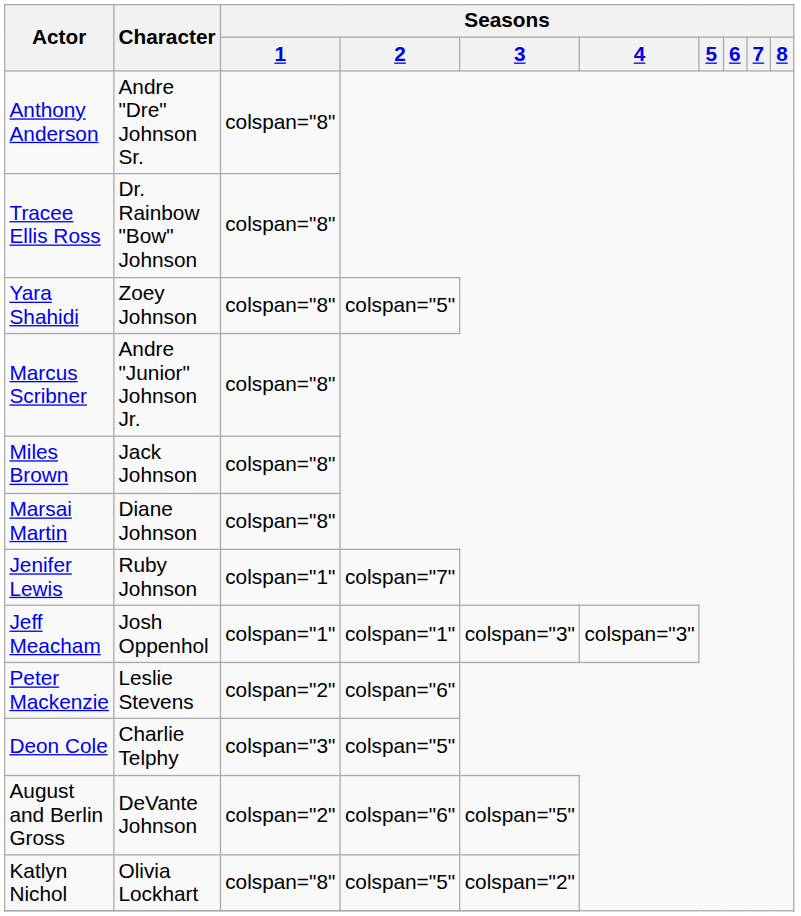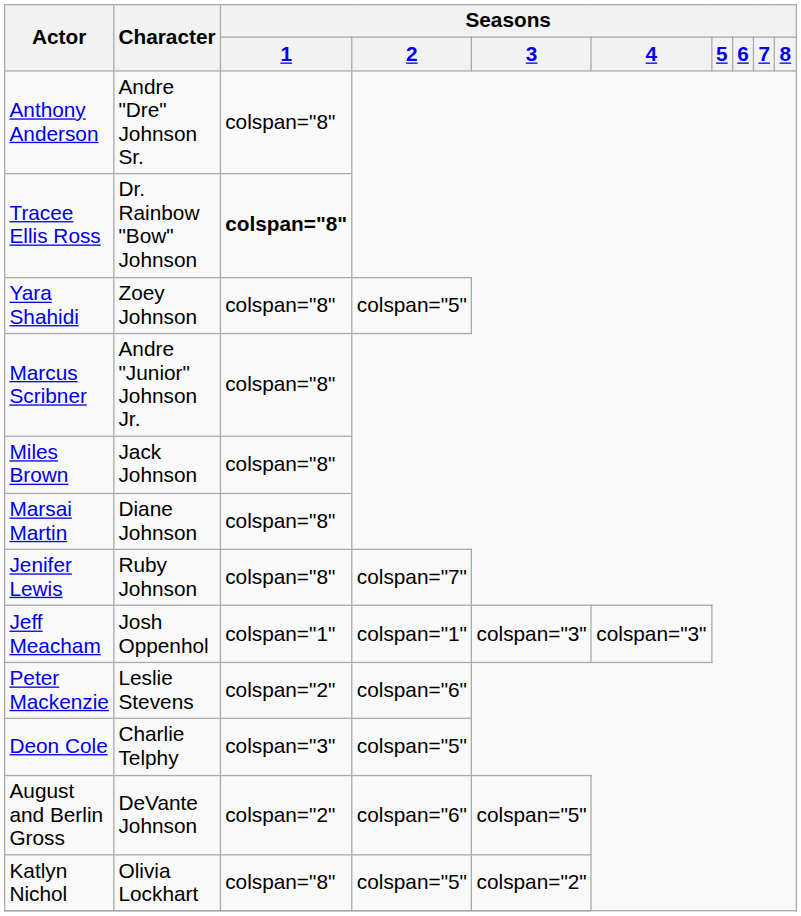(280, 225) normal -> (286, 225) bold
(280, 577) colspan="1" -> (280, 577) colspan="8"
